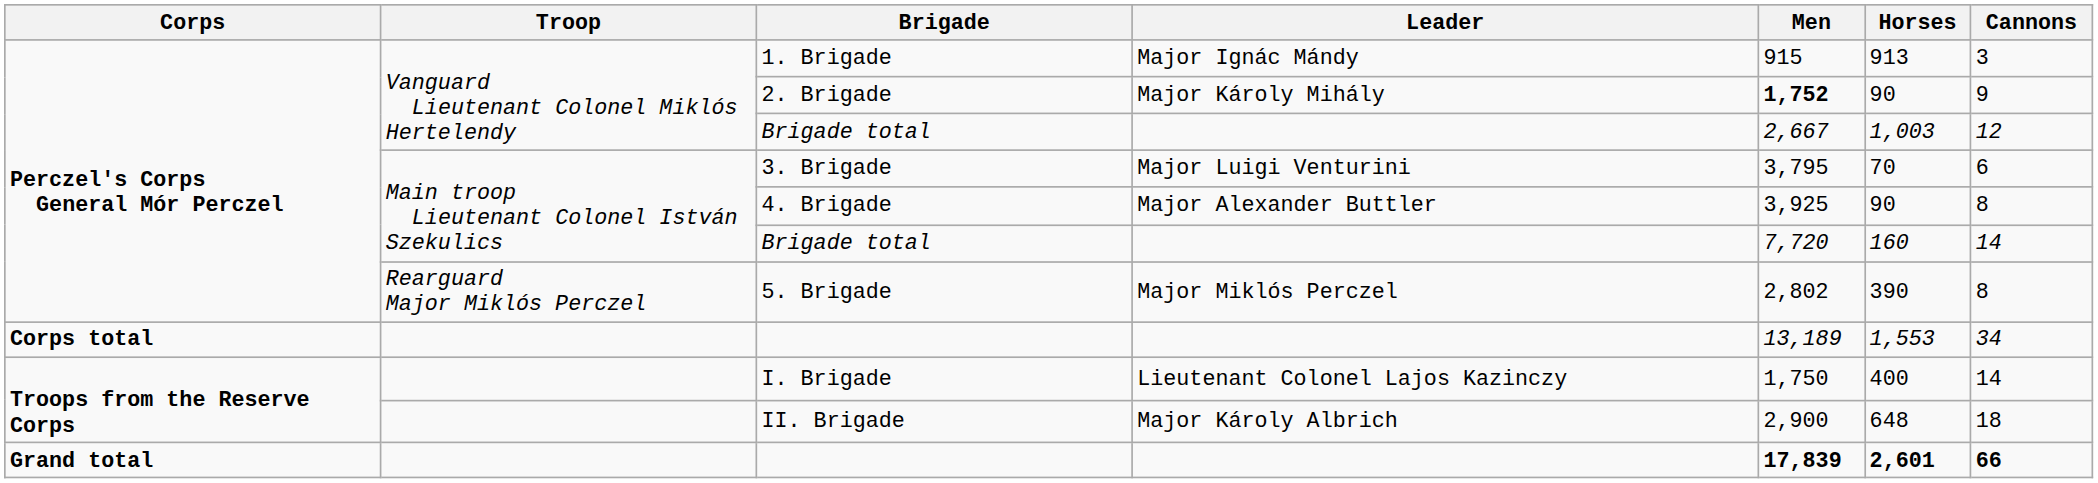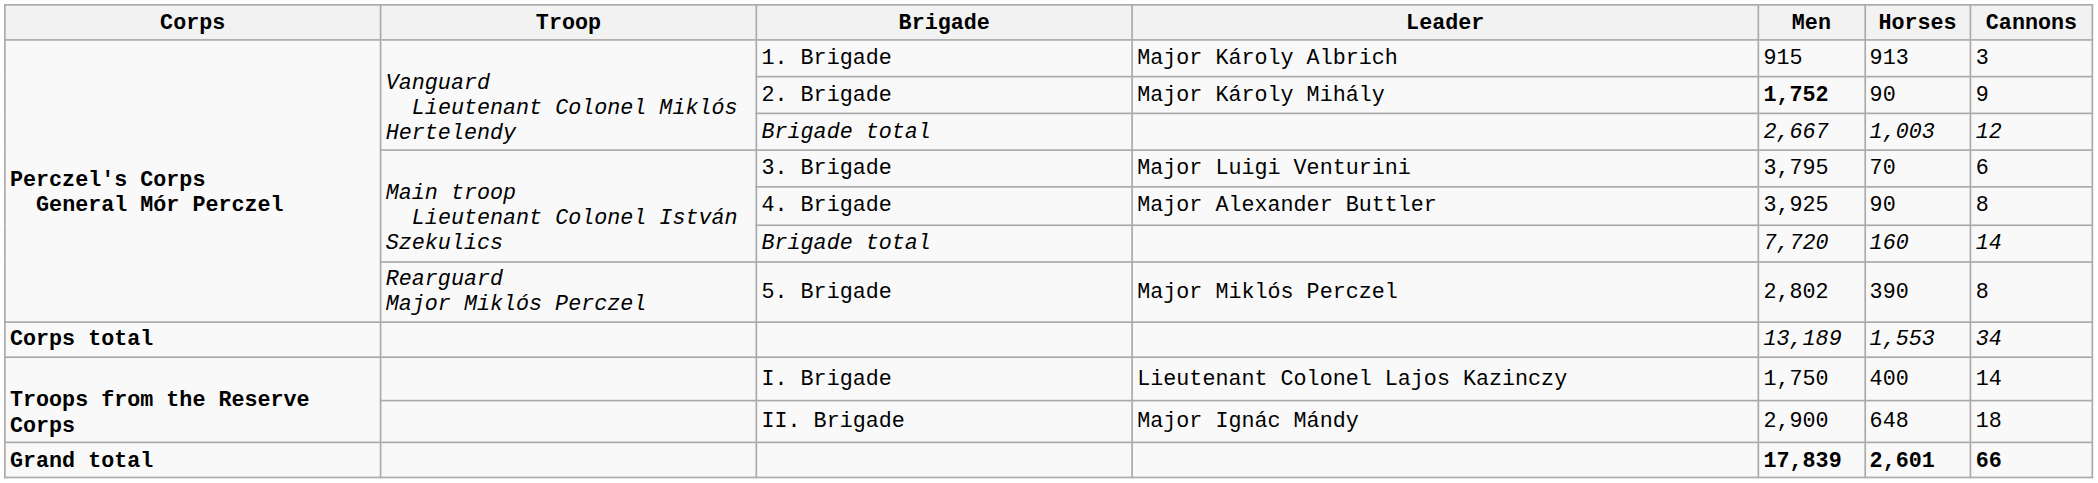(1248, 59) Major Ignác Mándy -> (1268, 59) Major Károly Albrich
(1268, 421) Major Károly Albrich -> (1248, 421) Major Ignác Mándy
